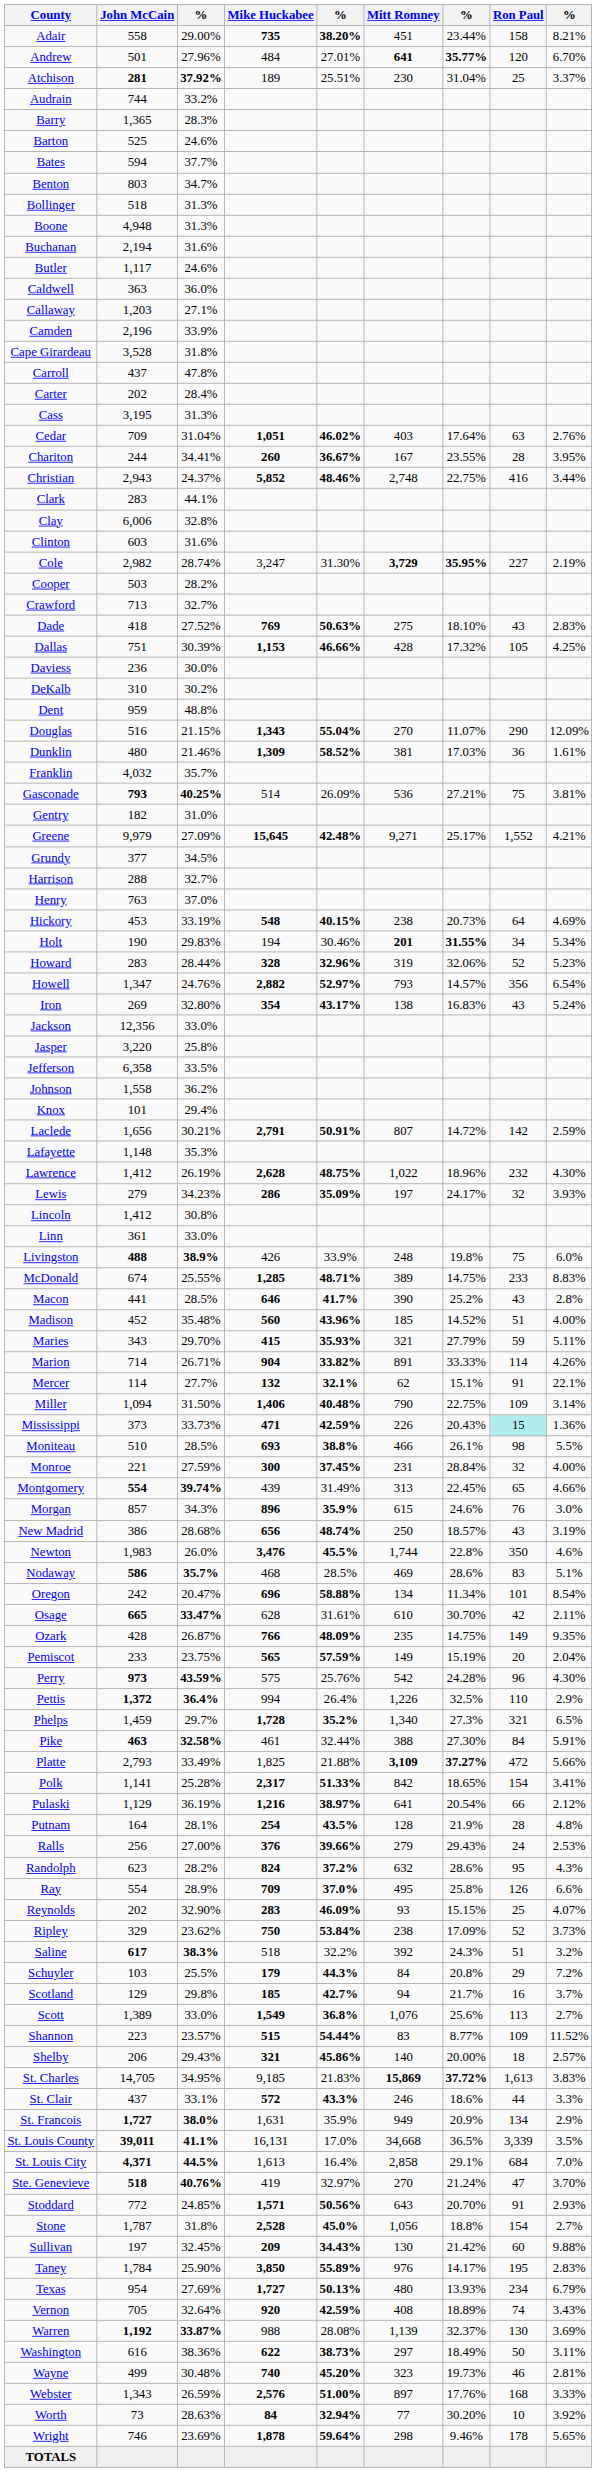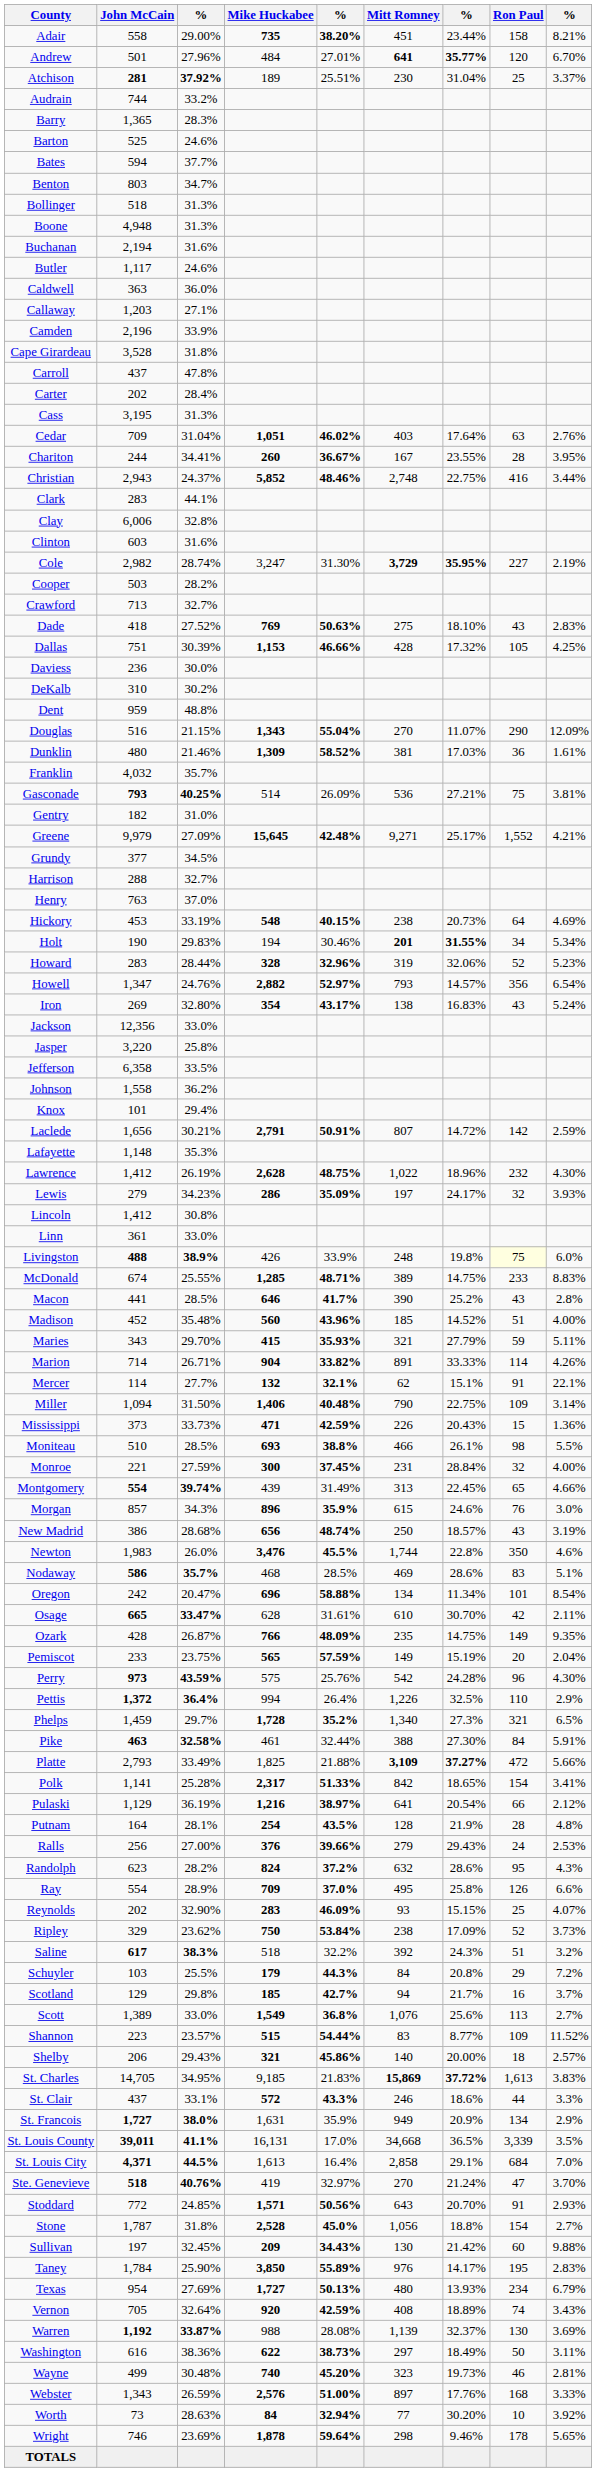(518, 1257) no background -> (518, 1257) lightyellow background
(518, 1425) paleturquoise background -> (518, 1425) no background
